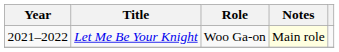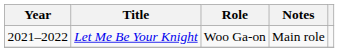(298, 36) lightyellow background -> (298, 36) no background
